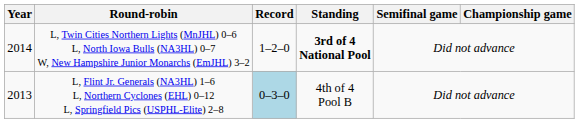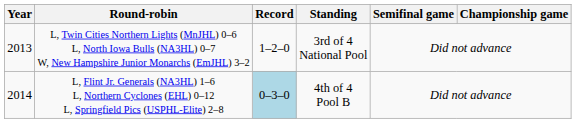(20, 47) 2014 -> (20, 47) 2013
(335, 47) bold -> (333, 47) normal
(20, 94) 2013 -> (20, 94) 2014
